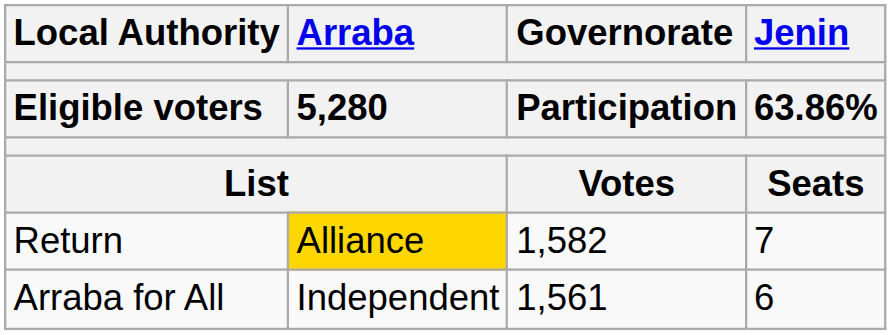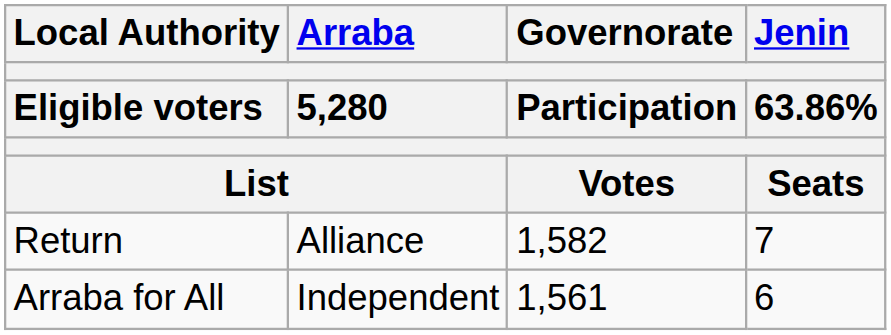(360, 240) gold background -> (360, 240) no background
